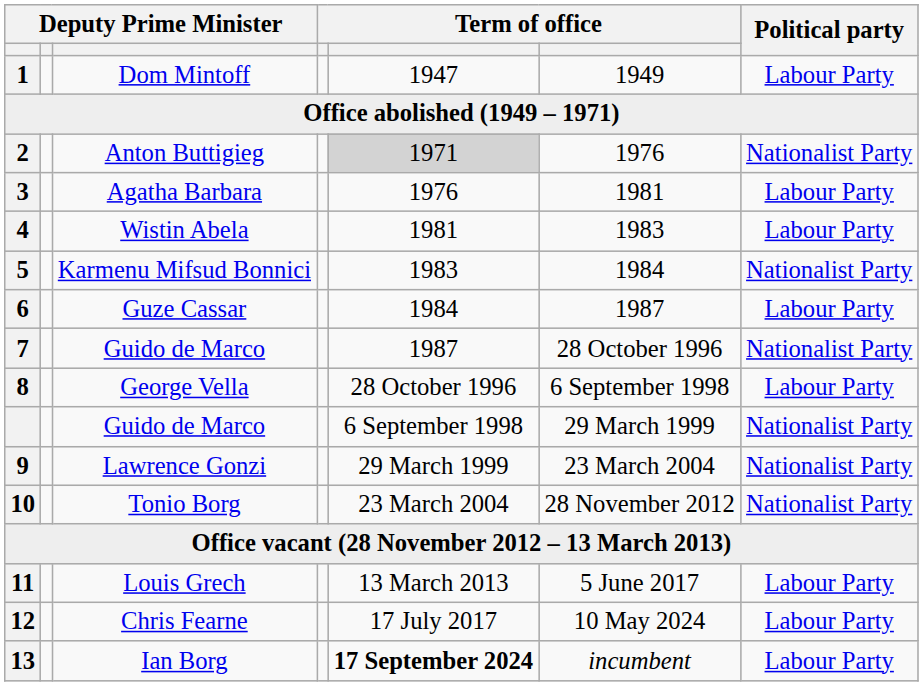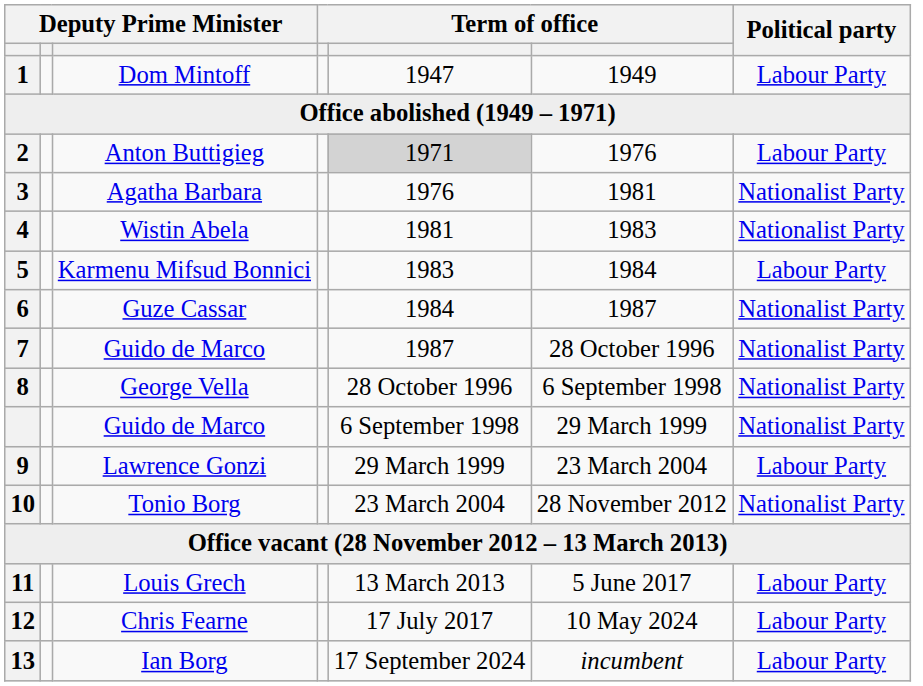(829, 152) Nationalist Party -> (821, 152) Labour Party
(829, 191) Labour Party -> (821, 191) Nationalist Party
(829, 230) Labour Party -> (821, 230) Nationalist Party
(829, 269) Nationalist Party -> (821, 269) Labour Party
(829, 308) Labour Party -> (821, 308) Nationalist Party
(829, 387) Labour Party -> (821, 387) Nationalist Party
(829, 465) Nationalist Party -> (821, 465) Labour Party
(433, 660) bold -> (430, 660) normal
